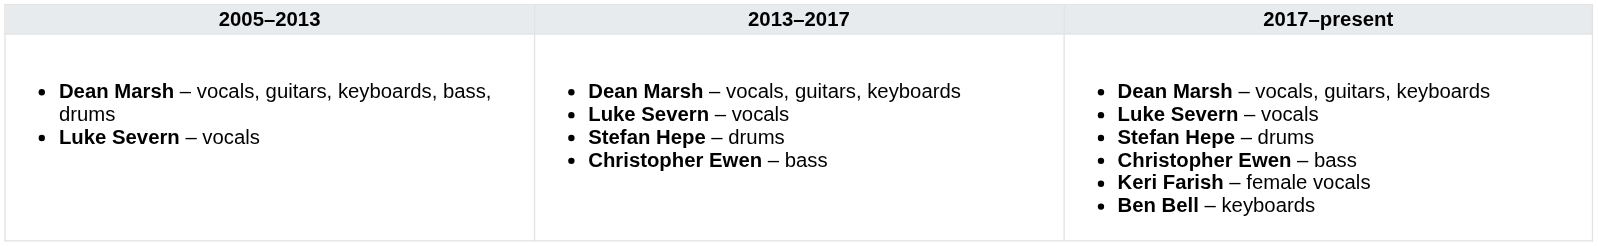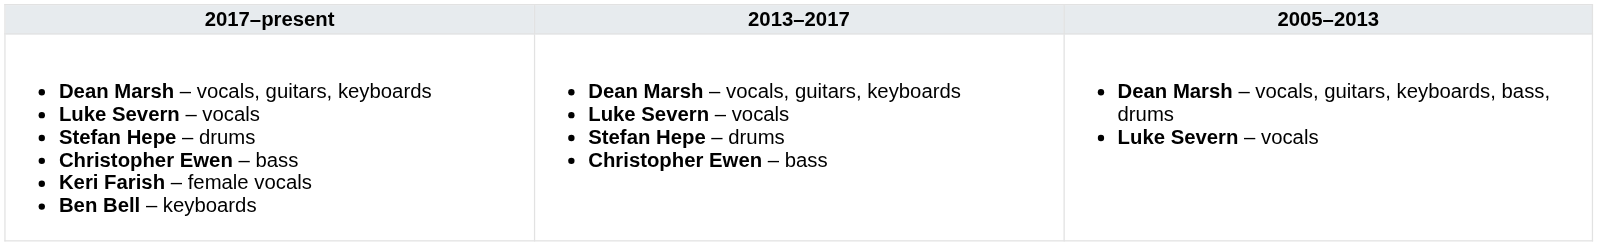columns swapped: (270, 19) <-> (1328, 19)
